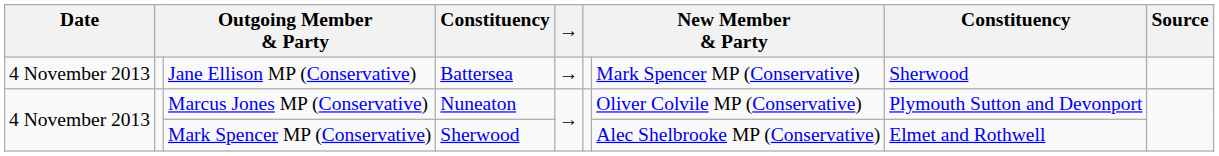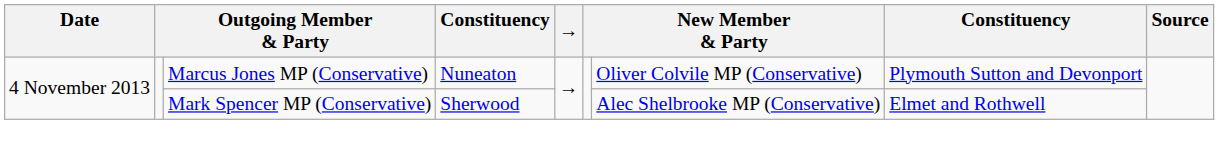- row: (292, 72)
